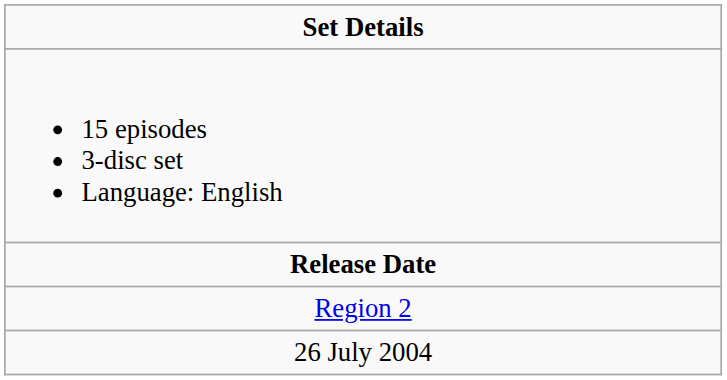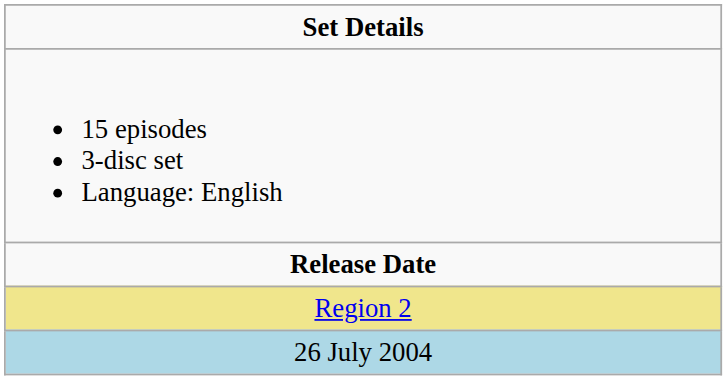(363, 307) no background -> (363, 307) khaki background
(363, 351) no background -> (363, 351) lightblue background
